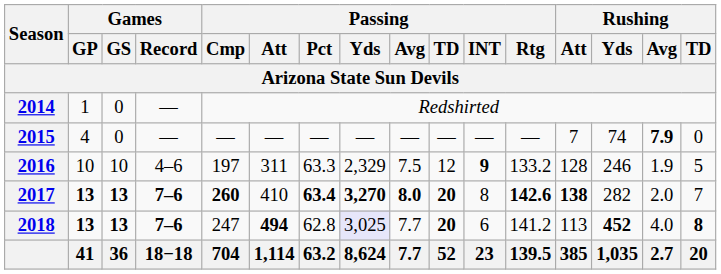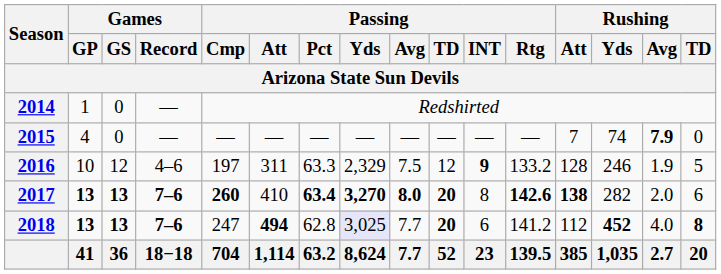(119, 166) 10 -> (119, 166) 12
(699, 195) 7 -> (699, 195) 6
(574, 225) 113 -> (574, 225) 112
